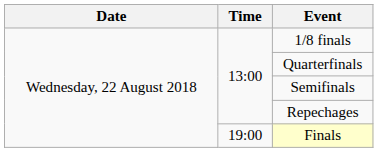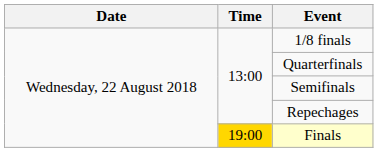(245, 135) no background -> (245, 135) gold background
